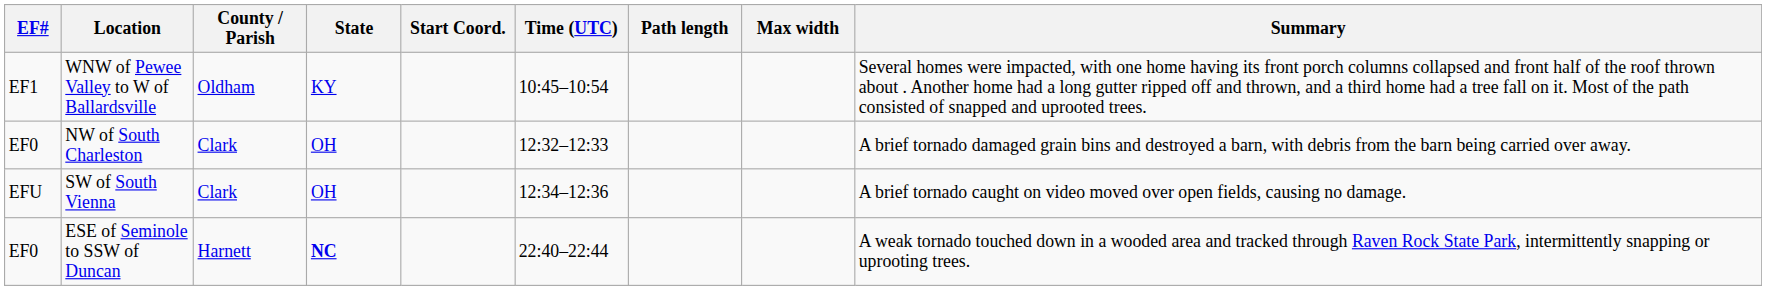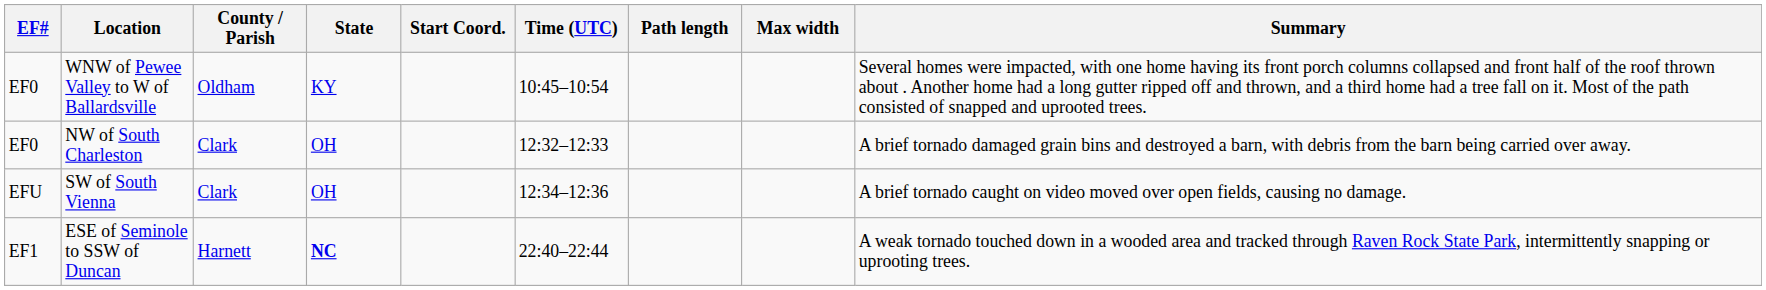(23, 86) EF1 -> (23, 86) EF0
(23, 251) EF0 -> (23, 251) EF1
